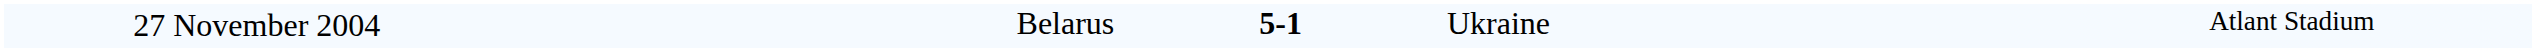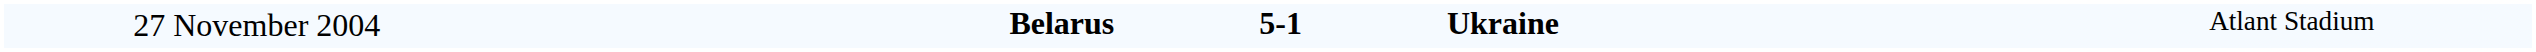(1065, 23) normal -> (1062, 23) bold
(1498, 23) normal -> (1503, 23) bold
